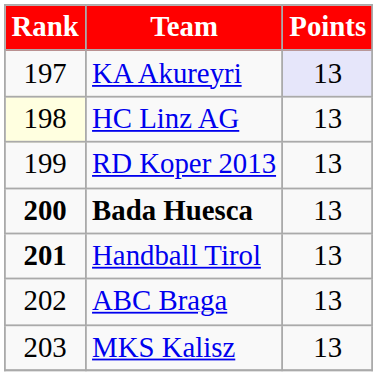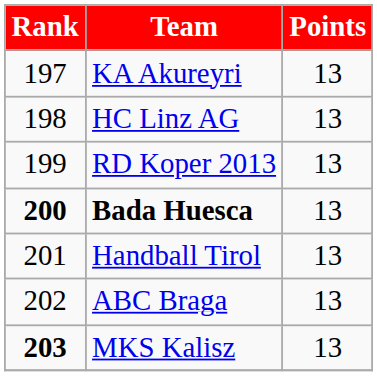(328, 73) lavender background -> (328, 73) no background
(45, 118) lightyellow background -> (45, 118) no background
(45, 255) bold -> (45, 255) normal
(45, 347) normal -> (45, 347) bold
